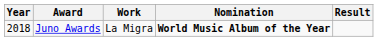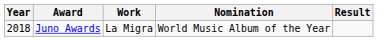(244, 29) bold -> (244, 29) normal
